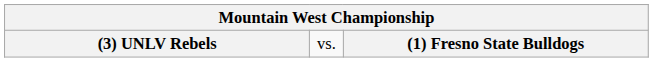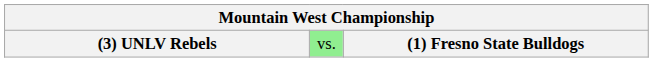(326, 43) no background -> (326, 43) lightgreen background
